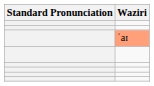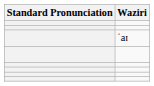(123, 38) lightsalmon background -> (123, 38) no background
